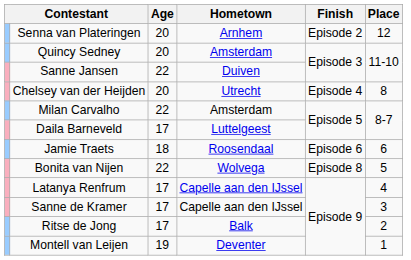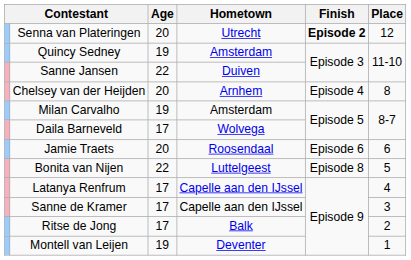(241, 33) Arnhem -> (241, 33) Utrecht
(335, 33) normal -> (337, 33) bold
(162, 52) 20 -> (162, 52) 19
(241, 91) Utrecht -> (241, 91) Arnhem
(162, 110) 22 -> (162, 110) 19
(241, 129) Luttelgeest -> (241, 129) Wolvega
(162, 149) 18 -> (162, 149) 20
(241, 168) Wolvega -> (241, 168) Luttelgeest
